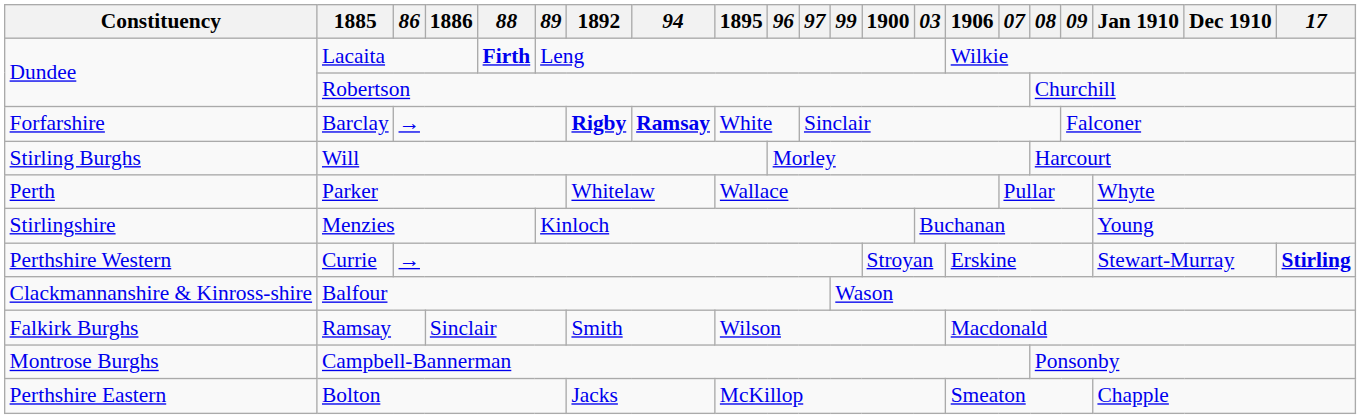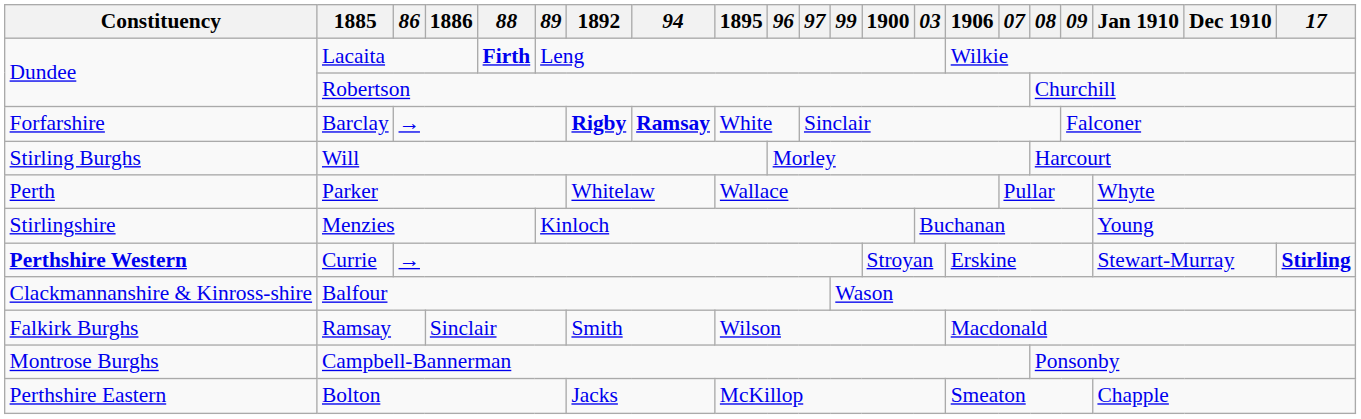(90, 259) normal -> (98, 259) bold
